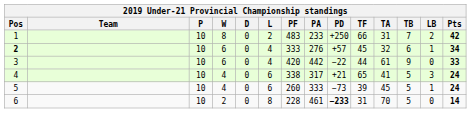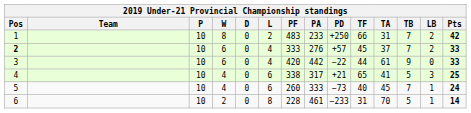(385, 50) 32 -> (385, 50) 37
(409, 50) 6 -> (409, 50) 7
(432, 50) 1 -> (432, 50) 2
(455, 50) 34 -> (455, 50) 33
(455, 75) 24 -> (455, 75) 25
(362, 88) 39 -> (362, 88) 40
(409, 88) 5 -> (409, 88) 7
(339, 101) bold -> (339, 101) normal
(432, 101) 0 -> (432, 101) 1
